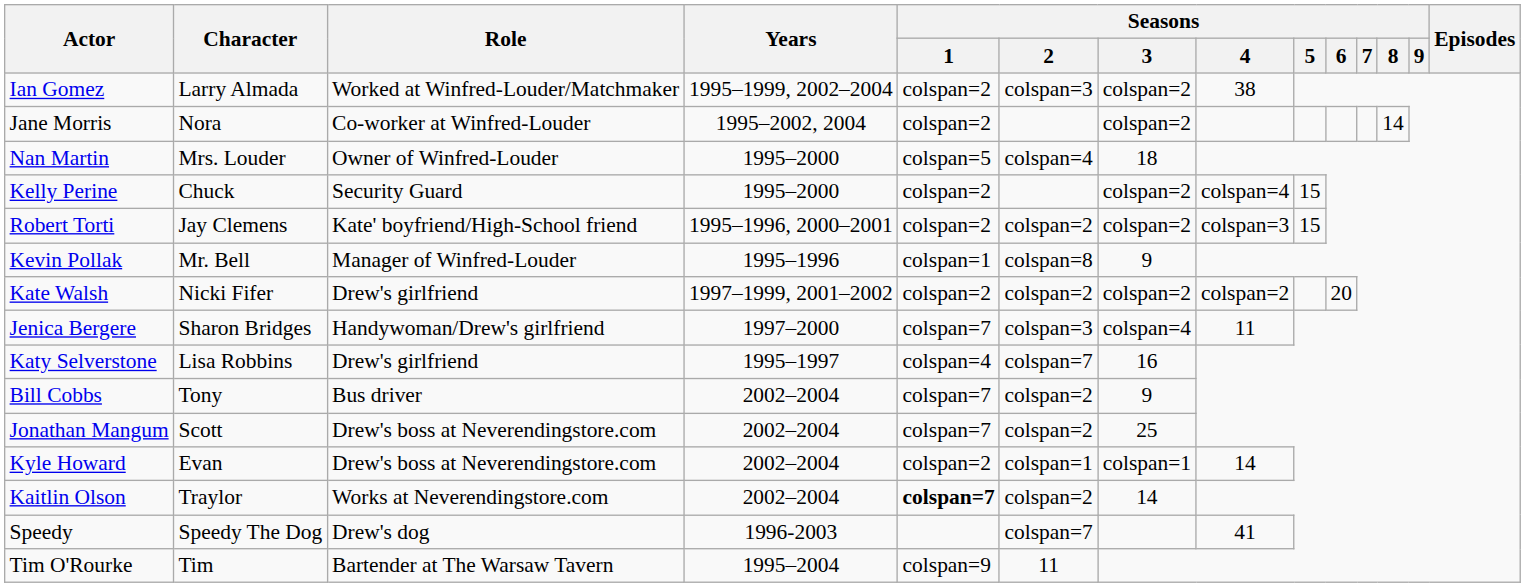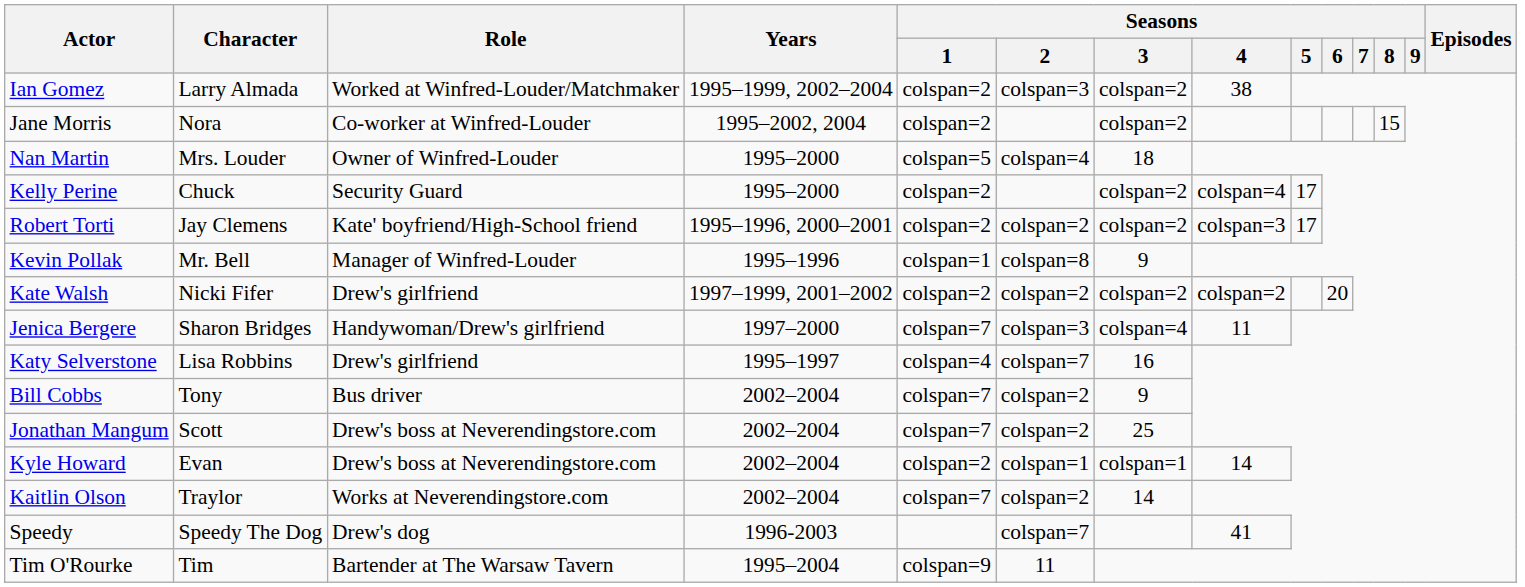(1393, 123) 14 -> (1389, 123) 15
(1310, 191) 15 -> (1306, 191) 17
(1310, 225) 15 -> (1306, 225) 17
(949, 497) bold -> (947, 497) normal
